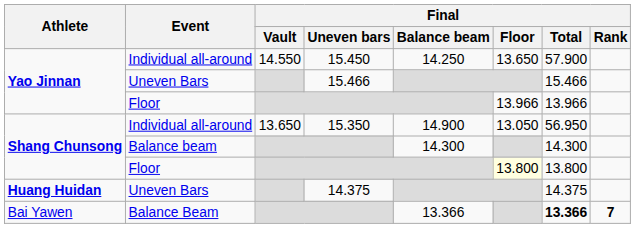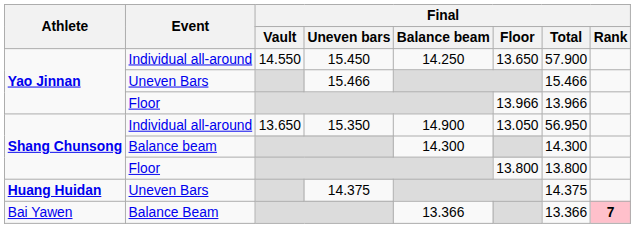(517, 169) lightyellow background -> (517, 169) no background
(566, 212) bold -> (566, 212) normal
(611, 212) no background -> (611, 212) pink background
